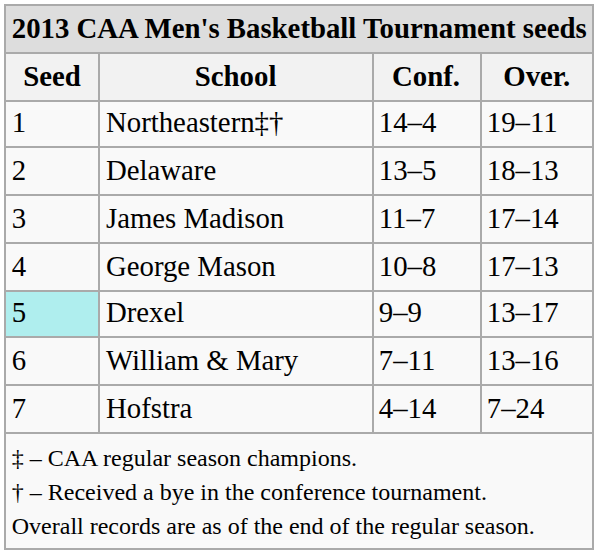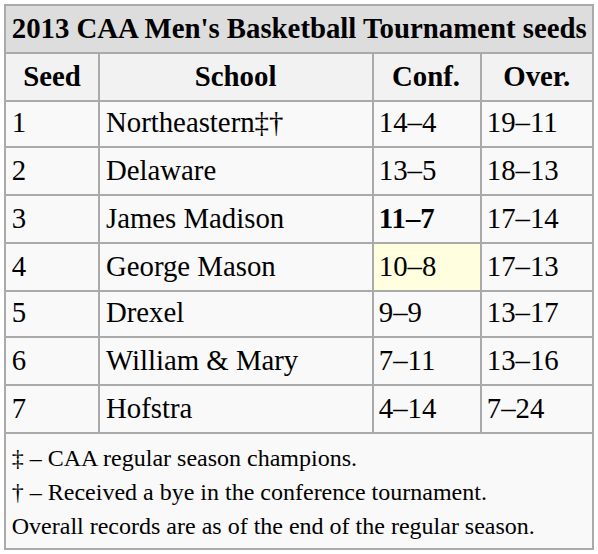(407, 218) normal -> (407, 218) bold
(408, 266) no background -> (408, 266) lightyellow background
(19, 313) paleturquoise background -> (19, 313) no background
